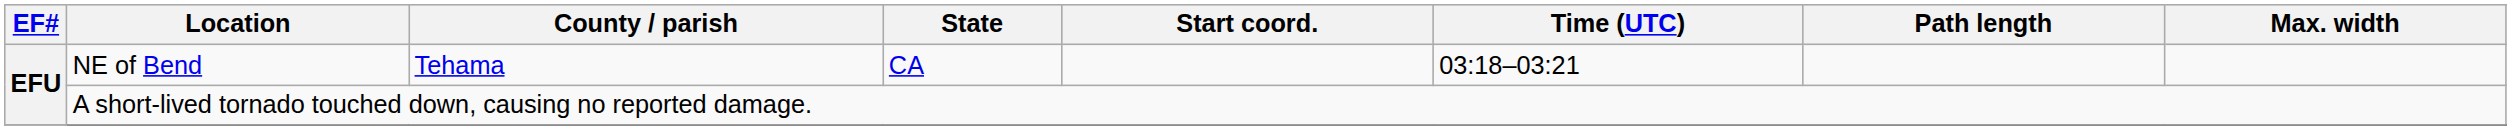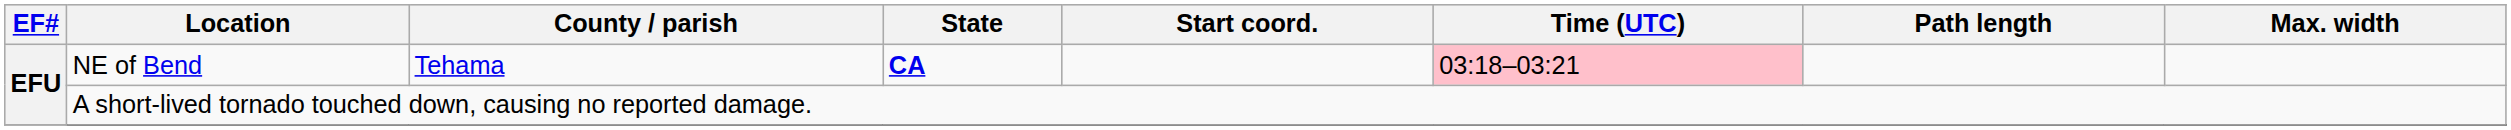(906, 64) normal -> (907, 64) bold
(1509, 64) no background -> (1509, 64) pink background
